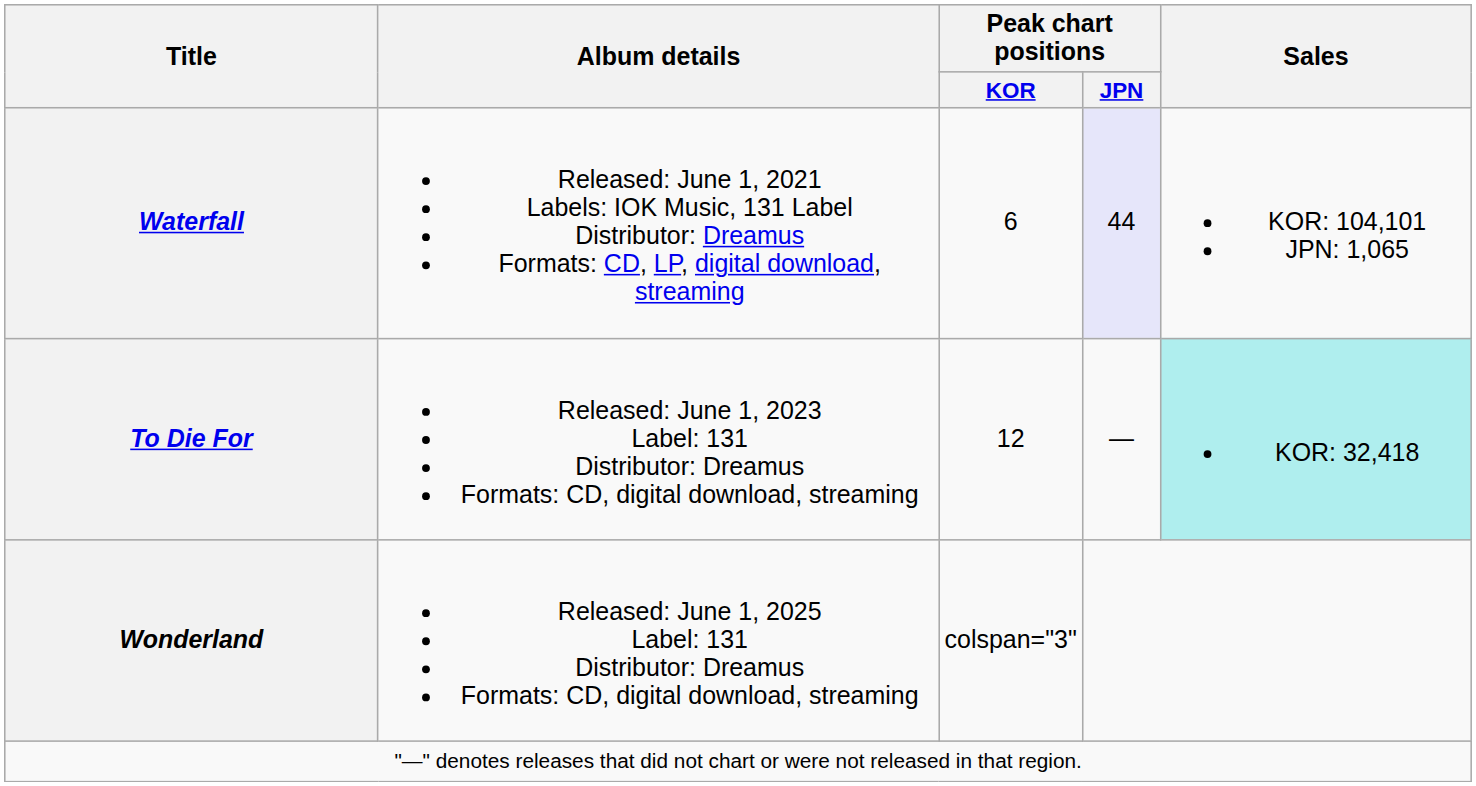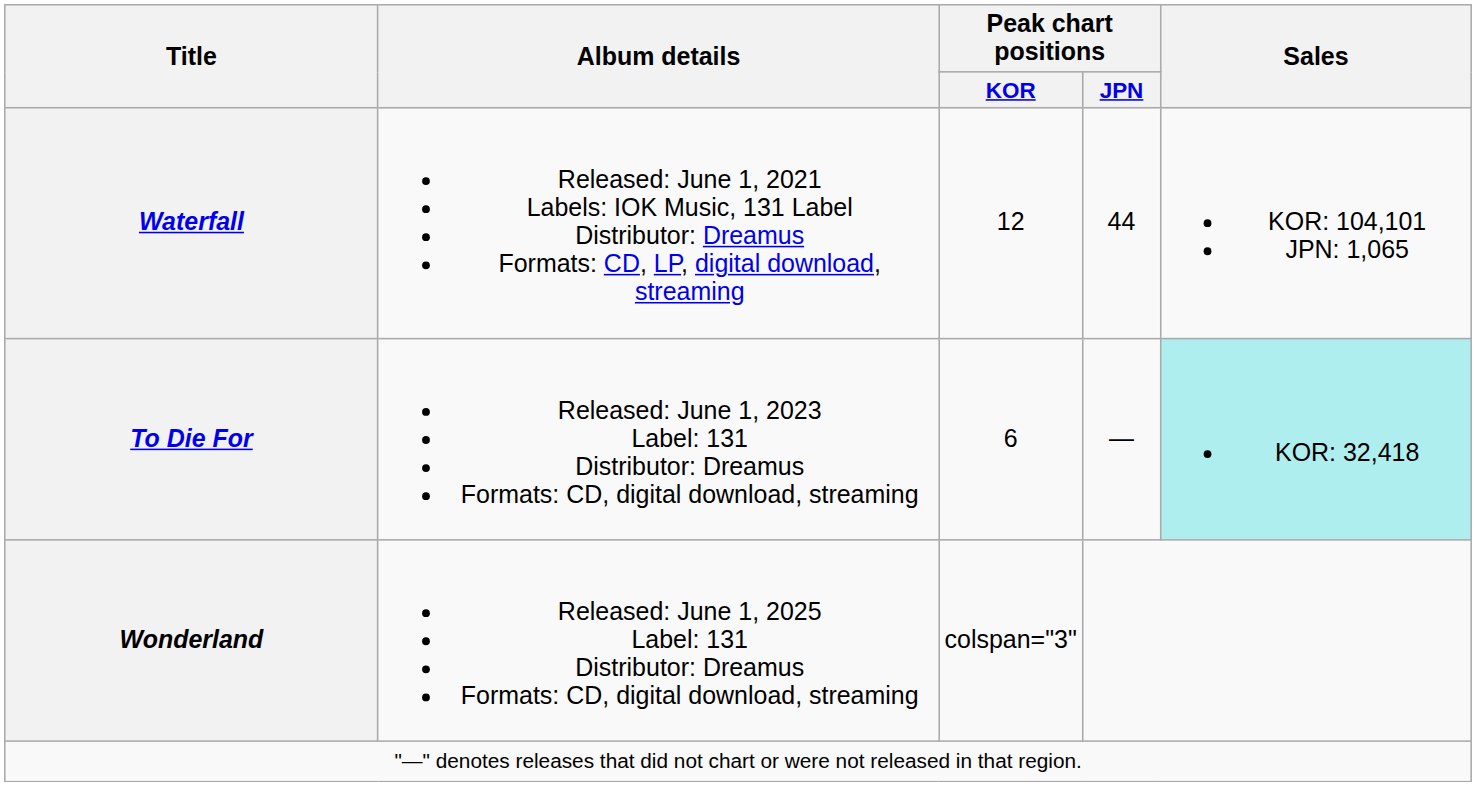(1011, 222) 6 -> (1011, 222) 12
(1121, 222) lavender background -> (1121, 222) no background
(1011, 438) 12 -> (1011, 438) 6
